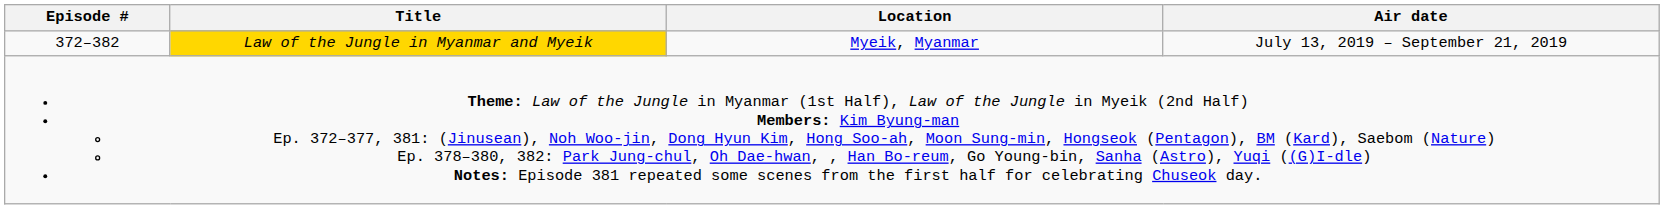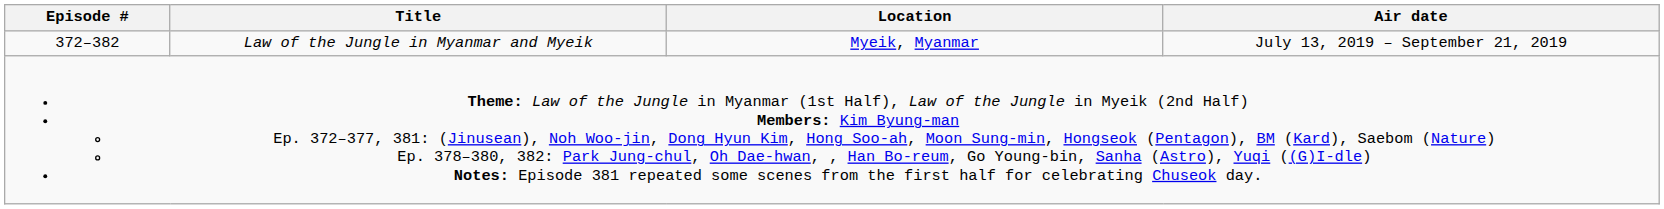(418, 43) gold background -> (418, 43) no background
